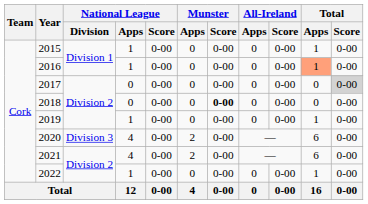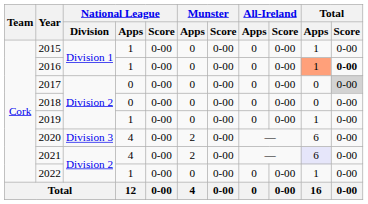(347, 66) normal -> (347, 66) bold
(223, 102) bold -> (223, 102) normal
(316, 155) no background -> (316, 155) lavender background
